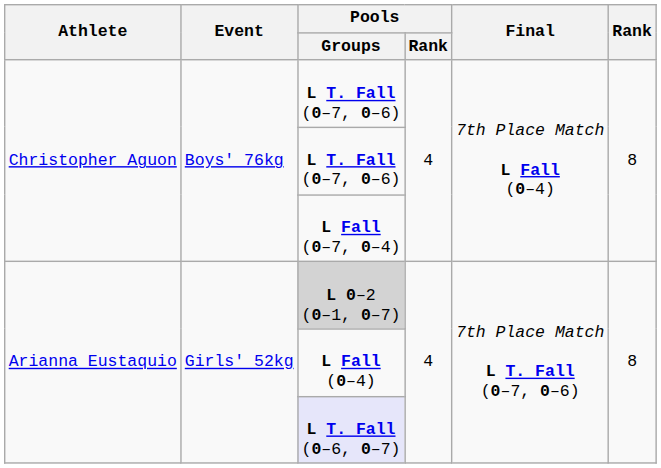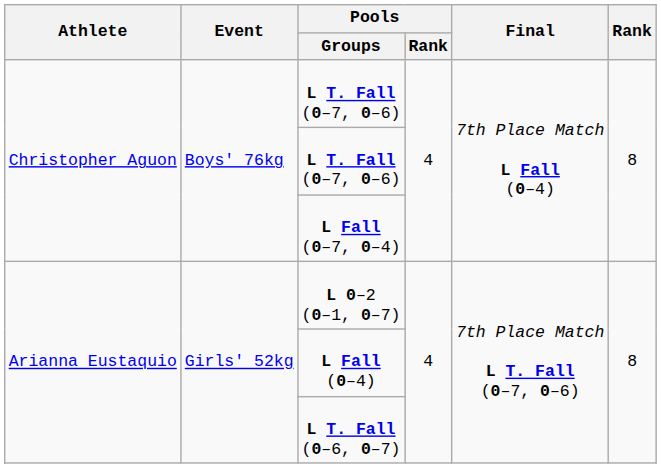(351, 305) lightgrey background -> (351, 305) no background
(351, 439) lavender background -> (351, 439) no background
